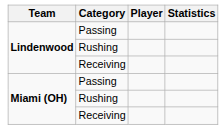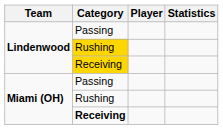(98, 47) no background -> (95, 47) gold background
(102, 64) no background -> (99, 64) gold background
(102, 115) normal -> (100, 115) bold
